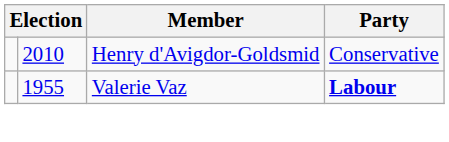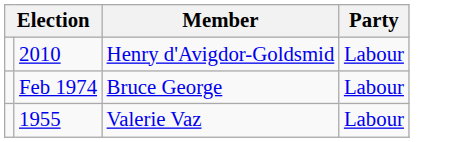(384, 53) Conservative -> (374, 53) Labour
+ row: (164, 86)
(363, 86) bold -> (374, 119) normal
